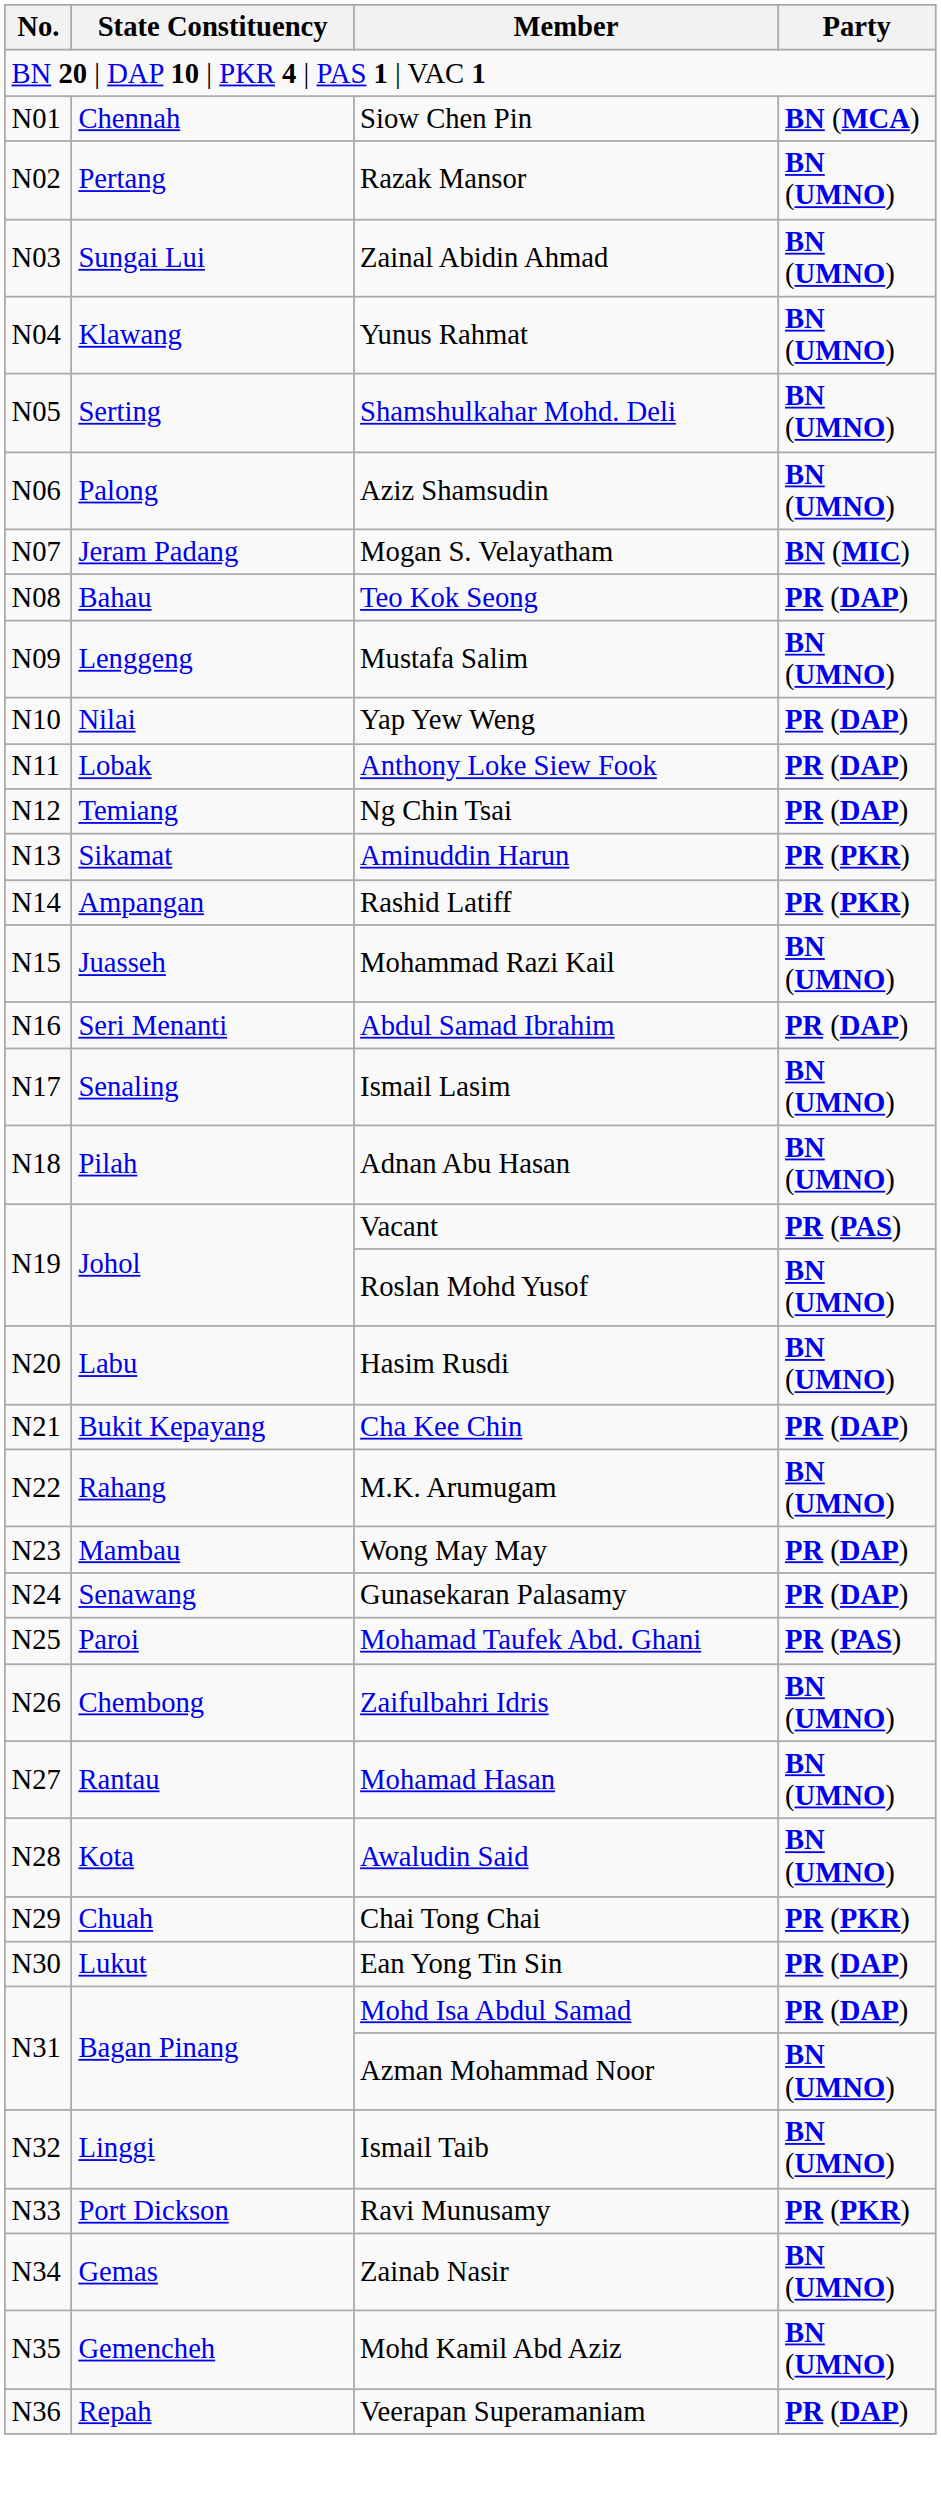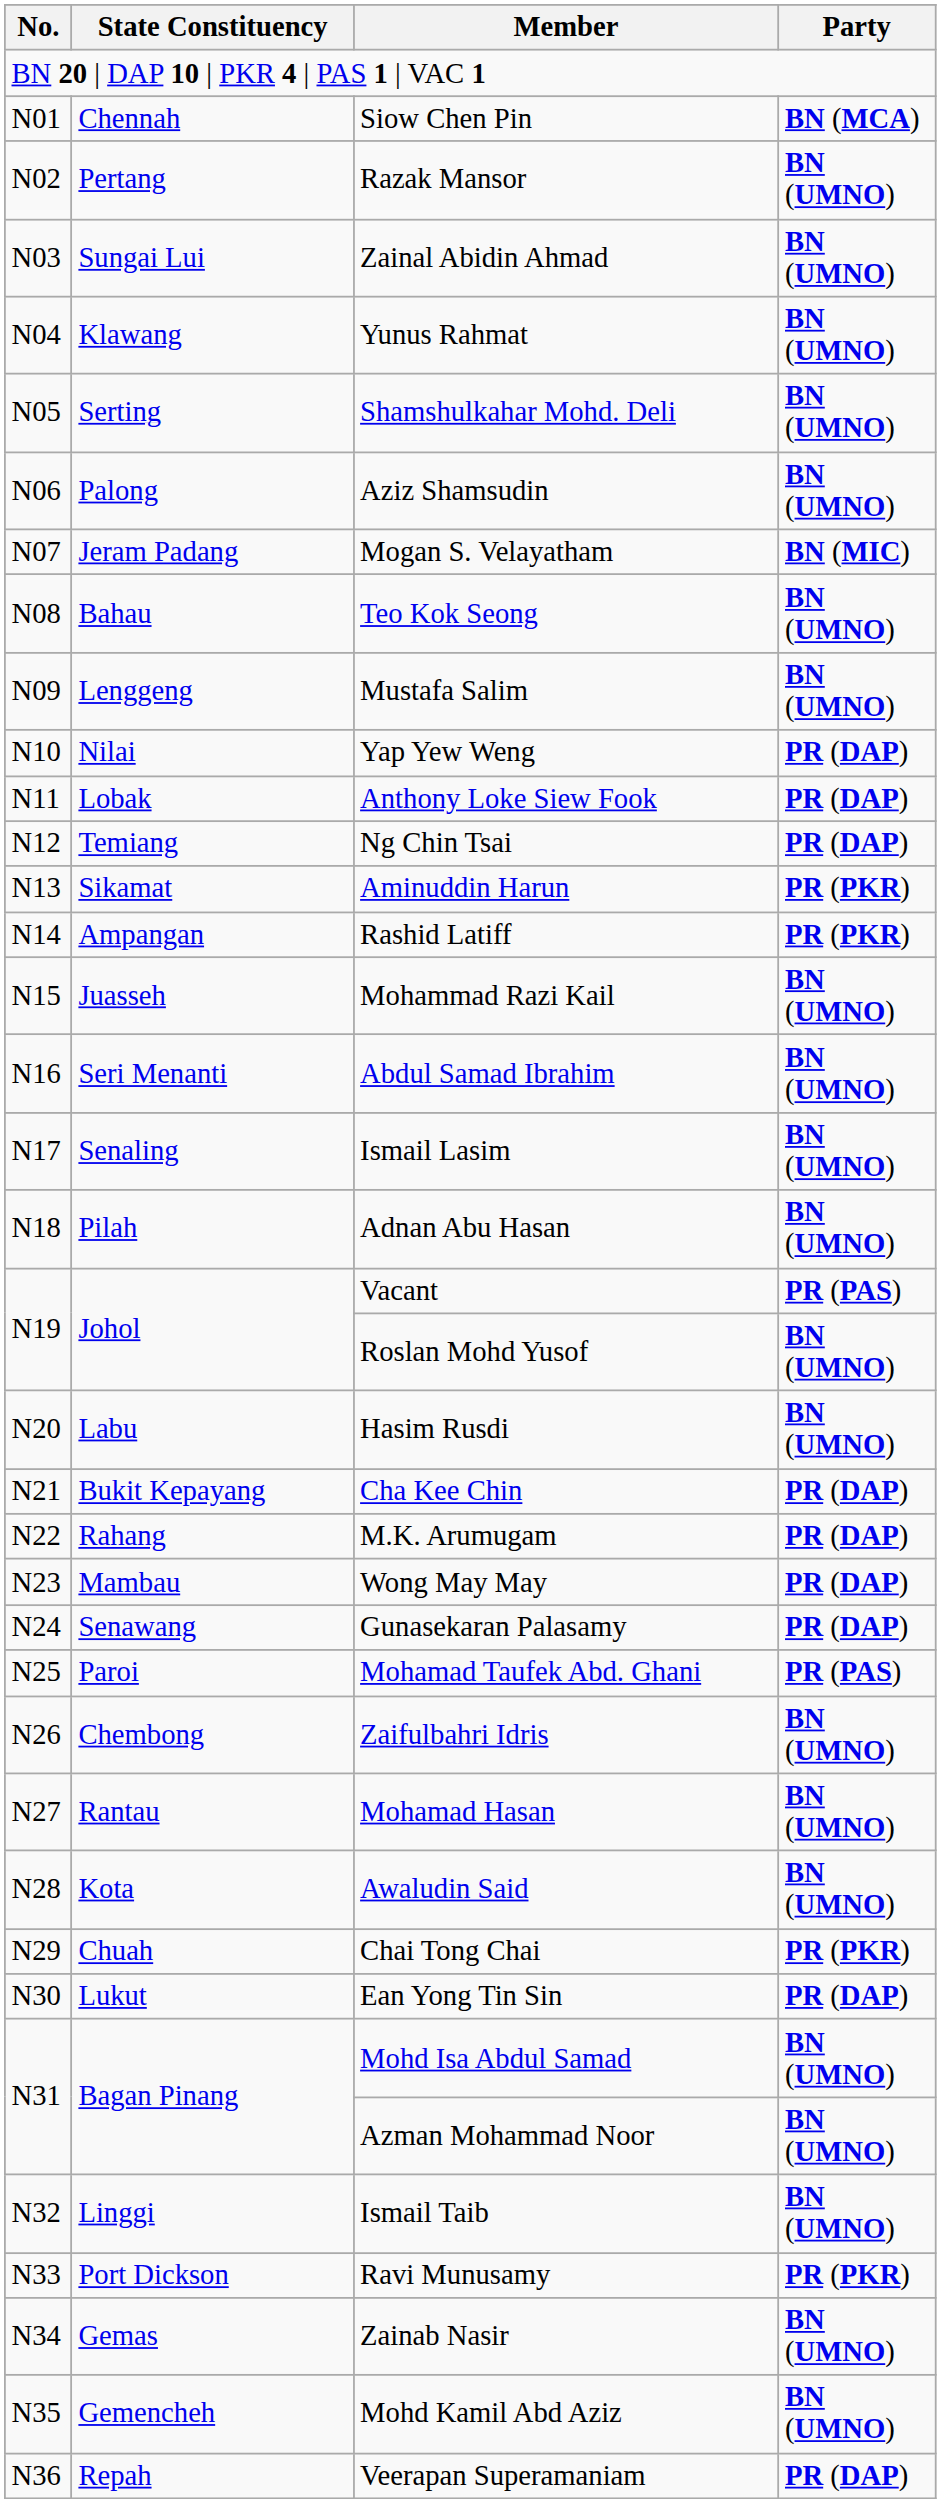(847, 597) PR (DAP) -> (840, 613) BN (UMNO)
(847, 1024) PR (DAP) -> (840, 1073) BN (UMNO)
(840, 1487) BN (UMNO) -> (847, 1536) PR (DAP)
(847, 2009) PR (DAP) -> (840, 2057) BN (UMNO)
